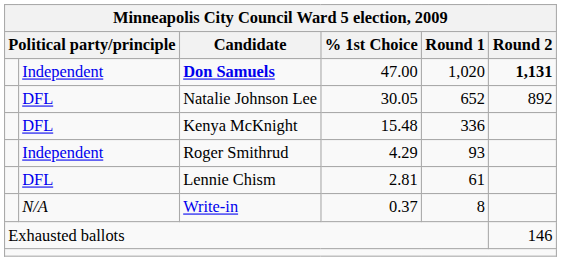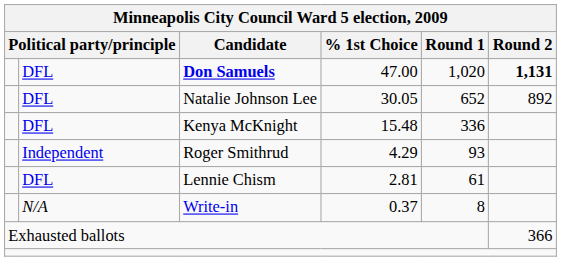(63, 72) Independent -> (38, 72) DFL
(540, 234) 146 -> (540, 234) 366
